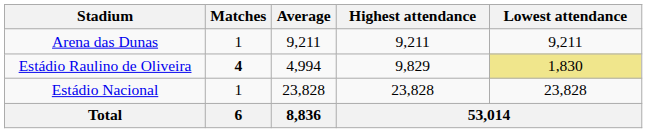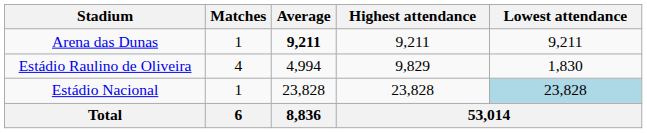(304, 41) normal -> (304, 41) bold
(238, 66) bold -> (238, 66) normal
(565, 66) khaki background -> (565, 66) no background
(565, 90) no background -> (565, 90) lightblue background
